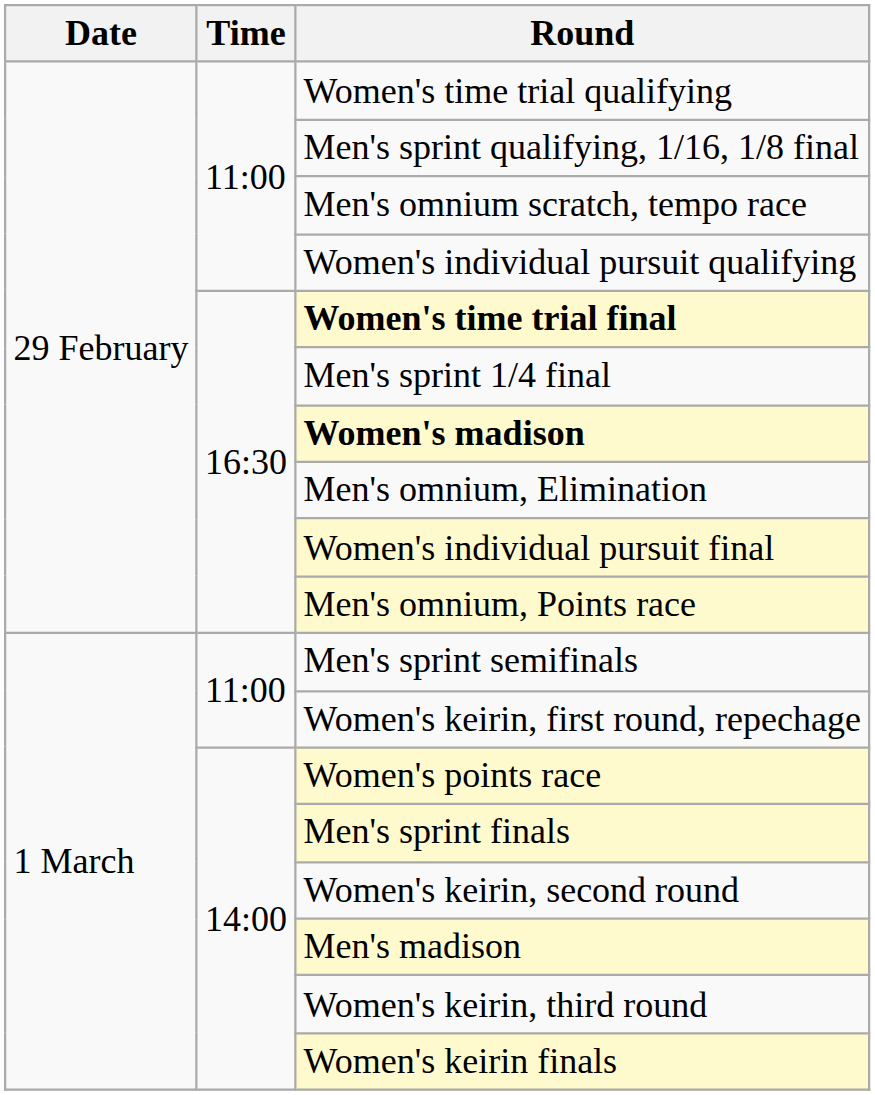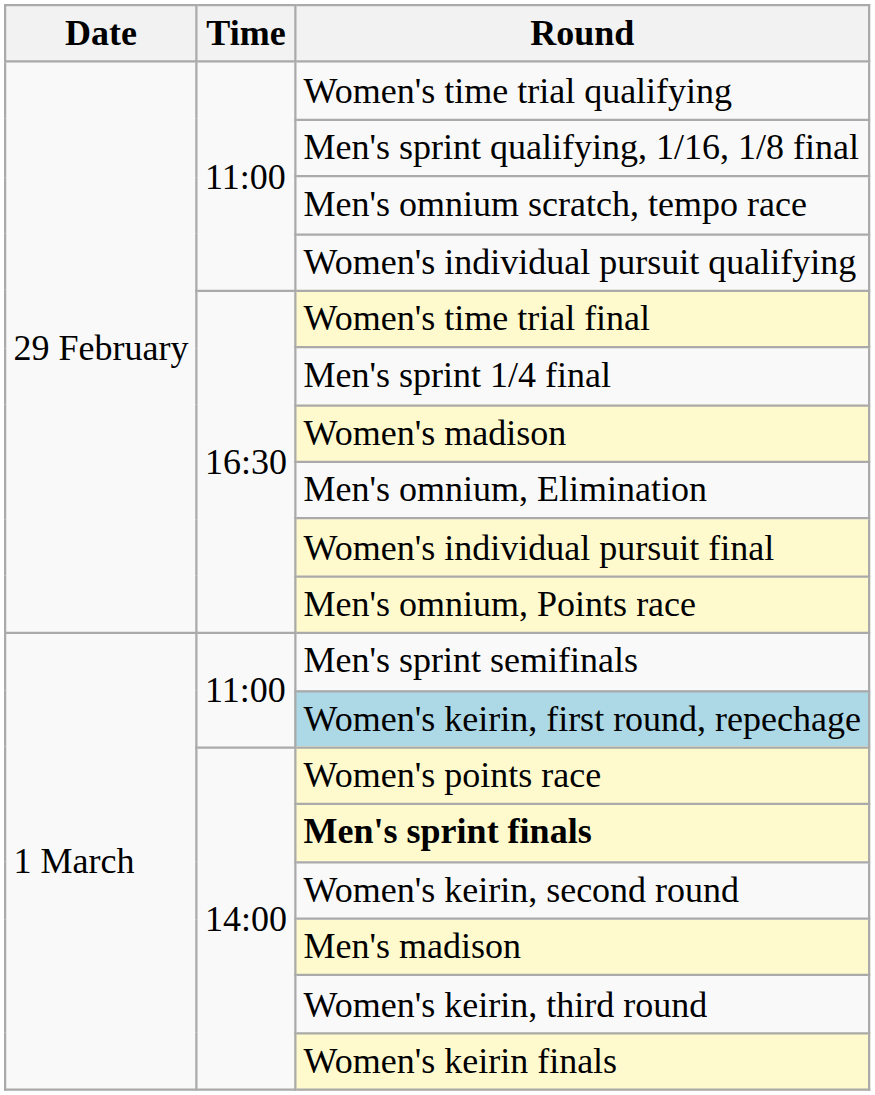(490, 318) bold -> (477, 318) normal
(444, 432) bold -> (435, 432) normal
(582, 718) no background -> (582, 718) lightblue background
(437, 832) normal -> (448, 832) bold
